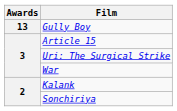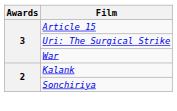- row: (67, 27)
